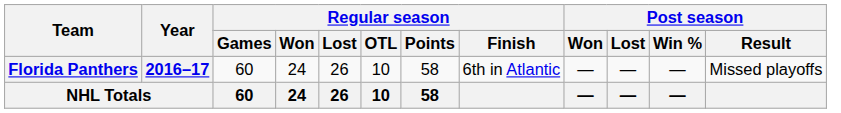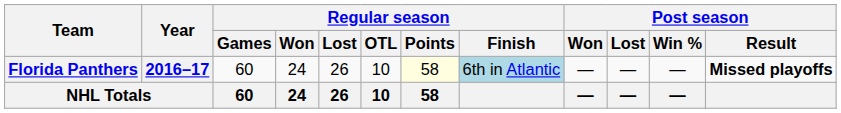(430, 70) no background -> (430, 70) lightyellow background
(511, 70) no background -> (511, 70) lightblue background
(766, 70) normal -> (771, 70) bold
